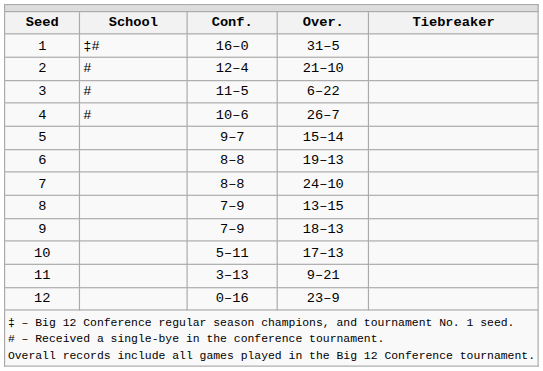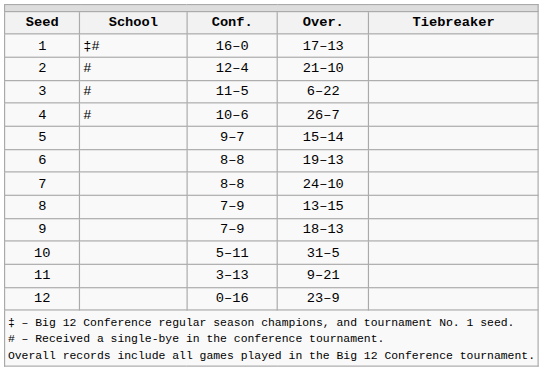(323, 45) 31–5 -> (323, 45) 17–13
(323, 252) 17–13 -> (323, 252) 31–5
